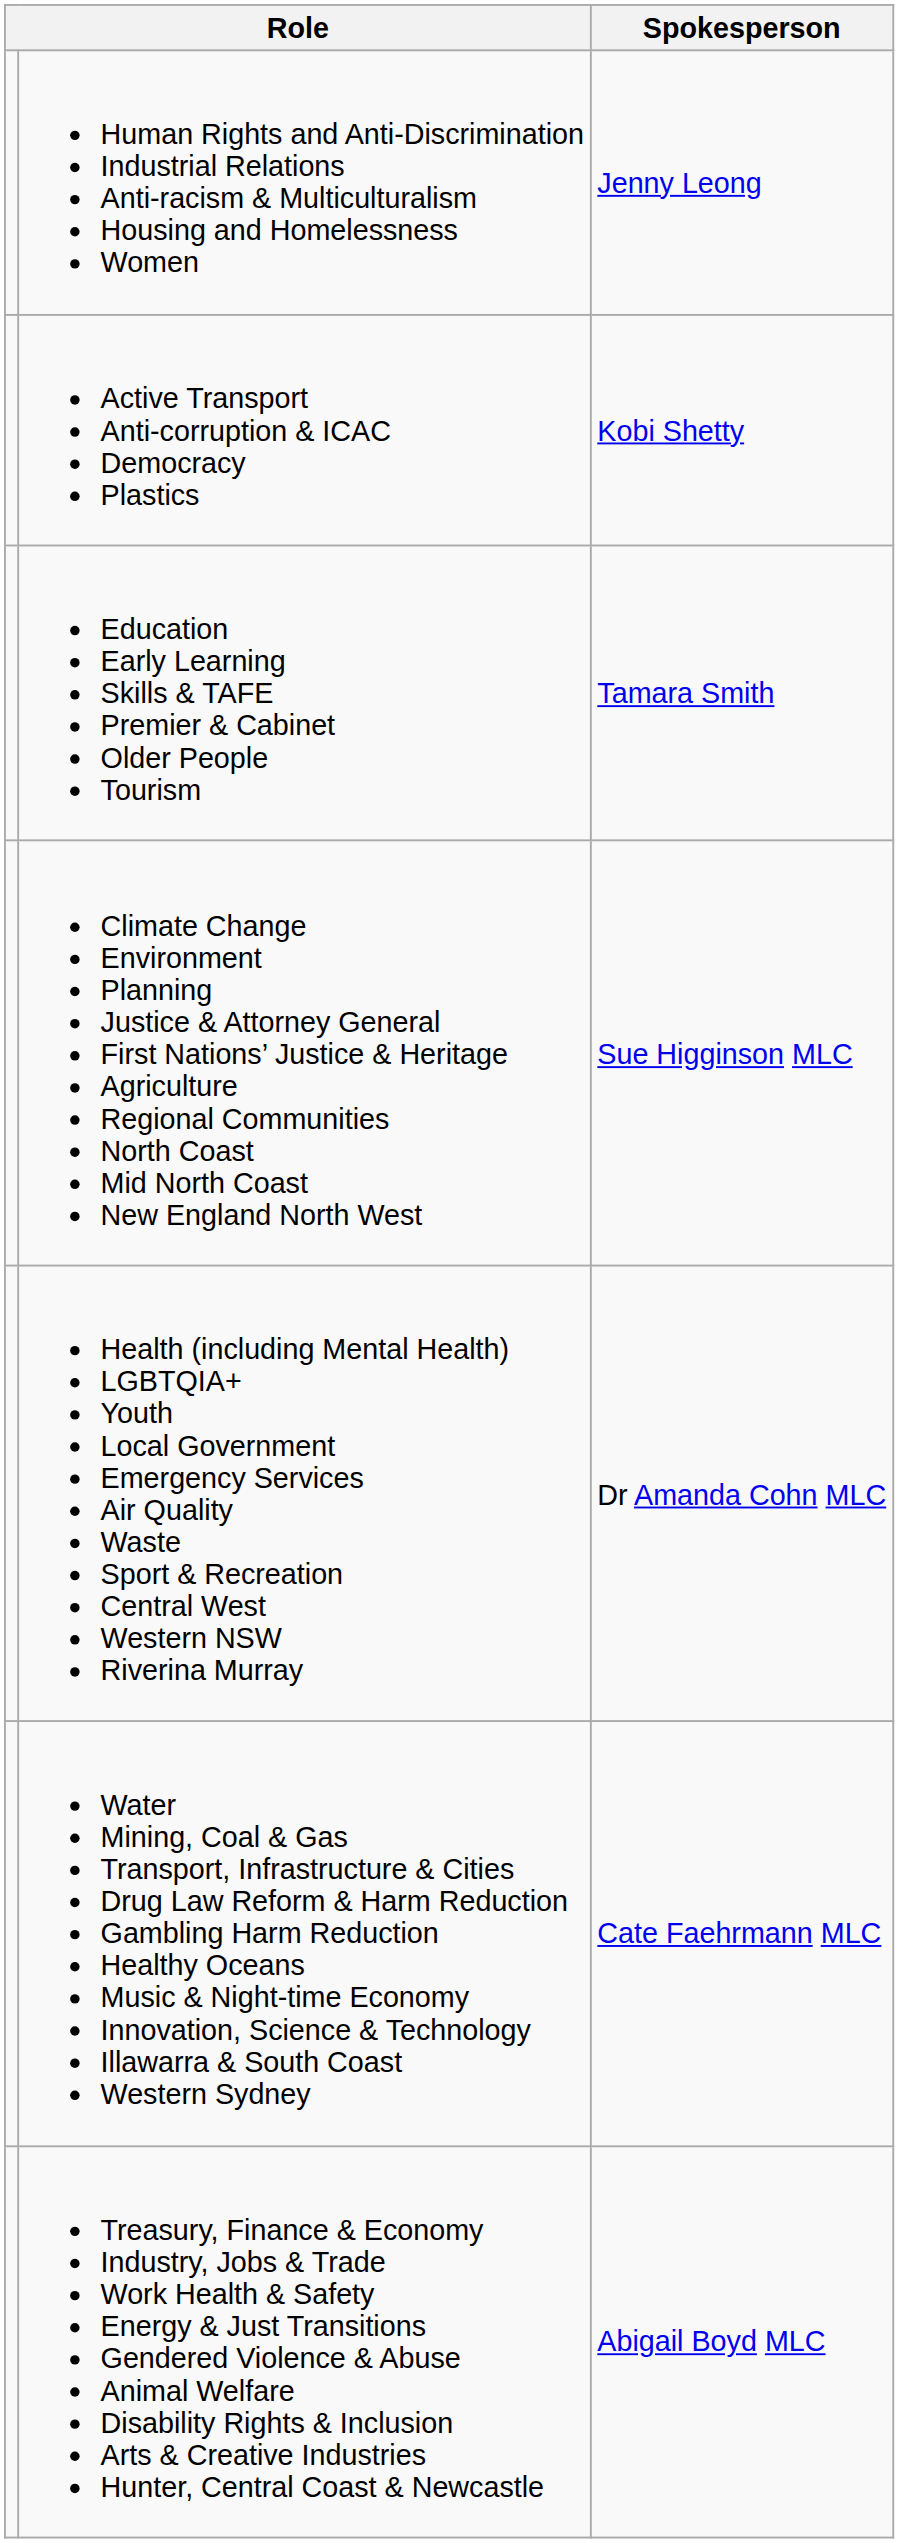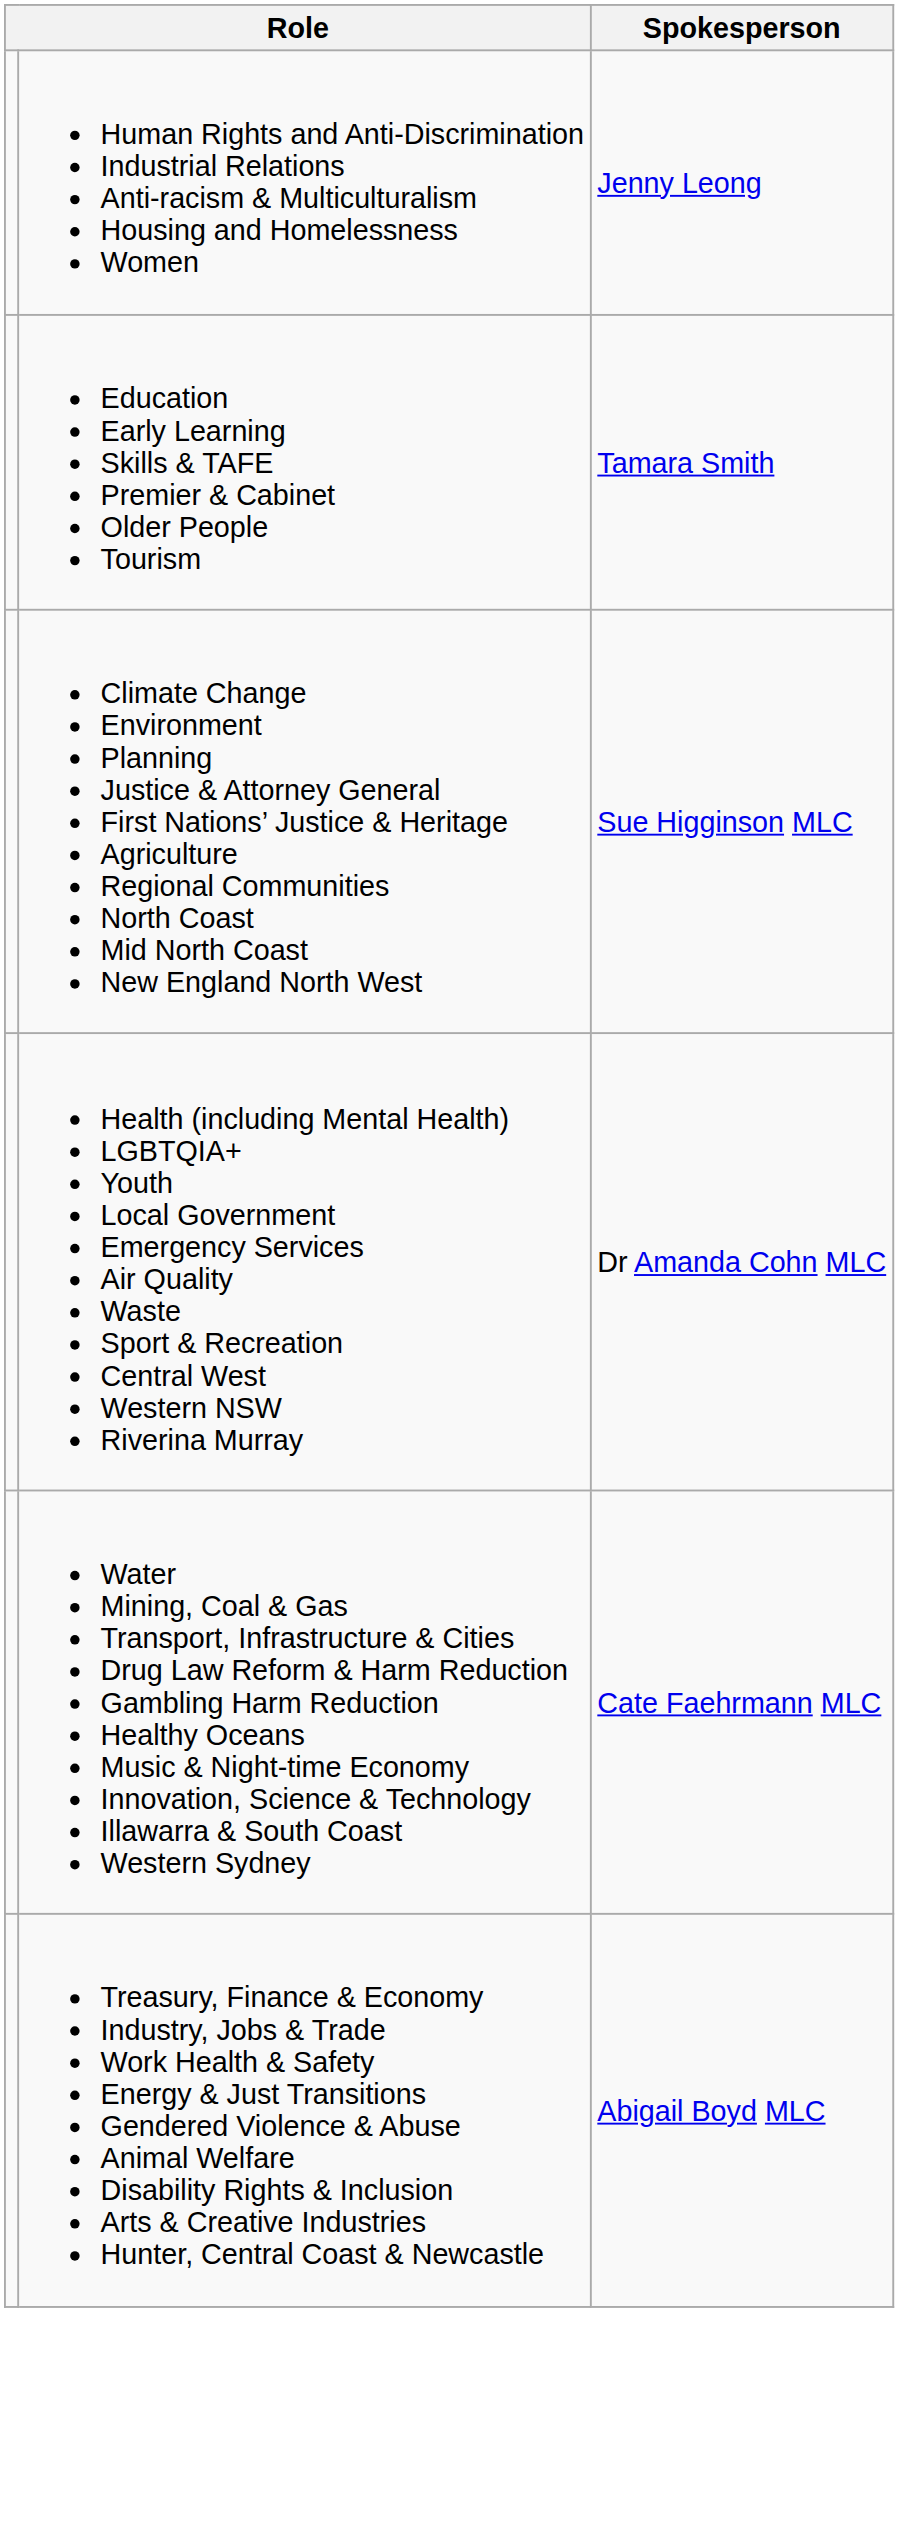- row: (304, 446)
